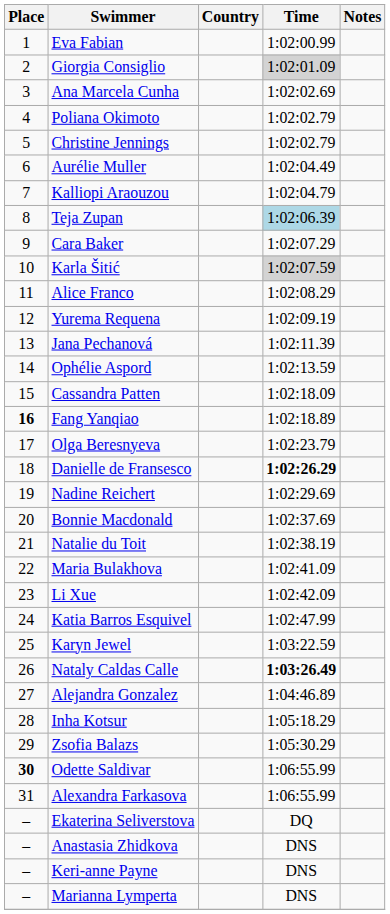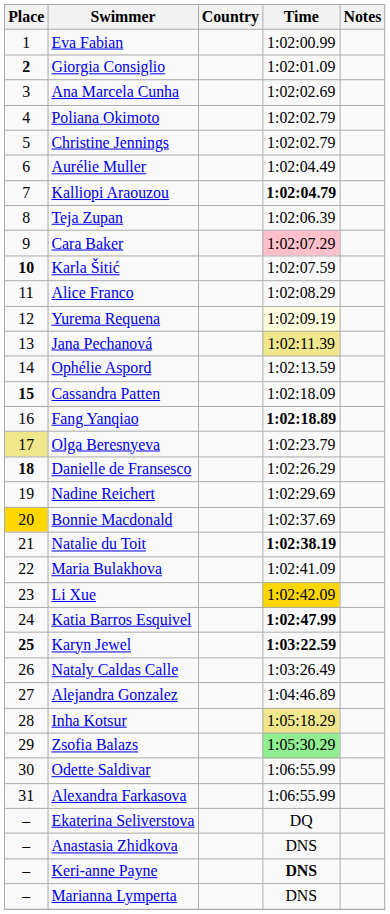(26, 67) normal -> (26, 67) bold
(301, 67) lightgrey background -> (301, 67) no background
(301, 192) normal -> (301, 192) bold
(301, 218) lightblue background -> (301, 218) no background
(301, 243) no background -> (301, 243) pink background
(26, 268) normal -> (26, 268) bold
(301, 268) lightgrey background -> (301, 268) no background
(301, 318) no background -> (301, 318) lightyellow background
(301, 343) no background -> (301, 343) khaki background
(26, 393) normal -> (26, 393) bold
(26, 419) bold -> (26, 419) normal
(301, 419) normal -> (301, 419) bold
(26, 444) no background -> (26, 444) khaki background
(26, 469) normal -> (26, 469) bold
(301, 469) bold -> (301, 469) normal
(26, 519) no background -> (26, 519) gold background
(301, 544) normal -> (301, 544) bold
(301, 594) no background -> (301, 594) gold background
(301, 619) normal -> (301, 619) bold
(26, 645) normal -> (26, 645) bold
(301, 645) normal -> (301, 645) bold
(301, 670) bold -> (301, 670) normal
(301, 720) no background -> (301, 720) khaki background
(301, 745) no background -> (301, 745) lightgreen background
(26, 770) bold -> (26, 770) normal
(301, 871) normal -> (301, 871) bold
